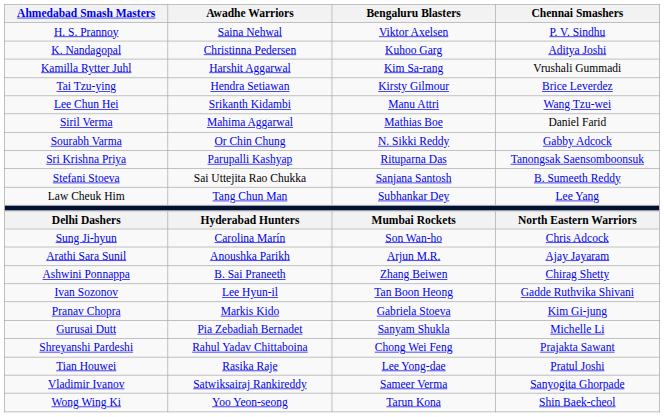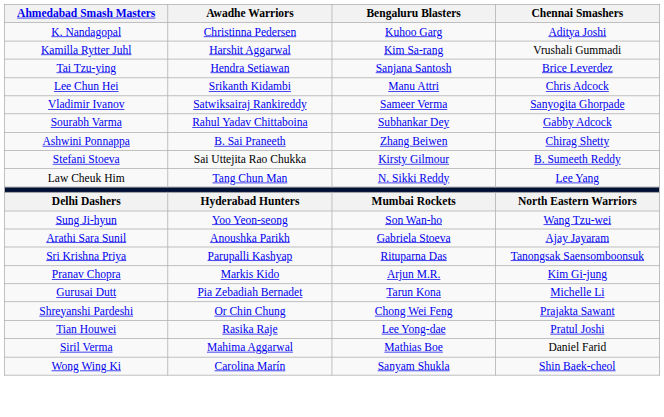- row: (86, 31)
(414, 86) Kirsty Gilmour -> (414, 68) Sanjana Santosh
(577, 104) Wang Tzu-wei -> (577, 86) Chris Adcock
rows swapped: (86, 123) <-> (86, 384)
(250, 141) Or Chin Chung -> (250, 123) Rahul Yadav Chittaboina
(414, 141) N. Sikki Reddy -> (414, 123) Subhankar Dey
rows swapped: (86, 159) <-> (86, 274)
(414, 178) Sanjana Santosh -> (414, 159) Kirsty Gilmour
(414, 196) Subhankar Dey -> (414, 178) N. Sikki Reddy
(250, 238) Carolina Marín -> (250, 219) Yoo Yeon-seong
(577, 238) Chris Adcock -> (577, 219) Wang Tzu-wei
(414, 256) Arjun M.R. -> (414, 238) Gabriela Stoeva
- row: (86, 292)
(414, 311) Gabriela Stoeva -> (414, 274) Arjun M.R.
(414, 329) Sanyam Shukla -> (414, 292) Tarun Kona
(250, 347) Rahul Yadav Chittaboina -> (250, 311) Or Chin Chung
(250, 402) Yoo Yeon-seong -> (250, 366) Carolina Marín
(414, 402) Tarun Kona -> (414, 366) Sanyam Shukla
